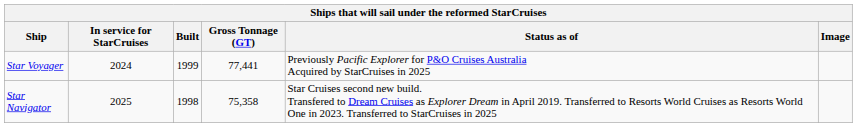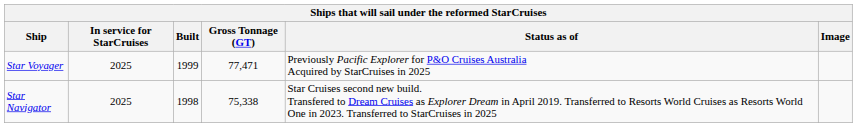(121, 65) 2024 -> (121, 65) 2025
(243, 65) 77,441 -> (243, 65) 77,471
(243, 101) 75,358 -> (243, 101) 75,338
